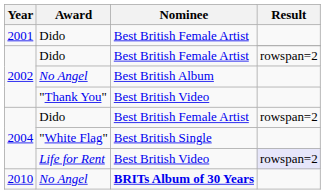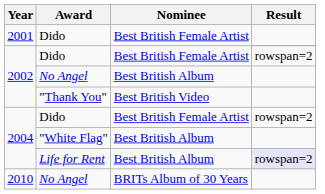(163, 138) Best British Single -> (164, 138) Best British Album
(162, 158) Best British Video -> (164, 158) Best British Album
(184, 179) bold -> (181, 179) normal
